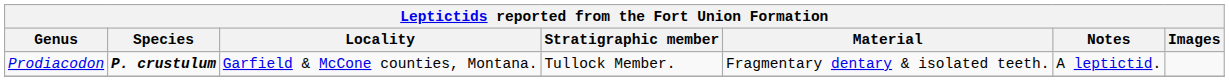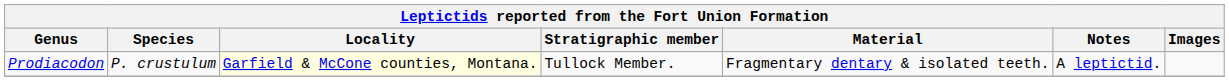(164, 64) bold -> (164, 64) normal
(380, 64) no background -> (380, 64) lightyellow background
